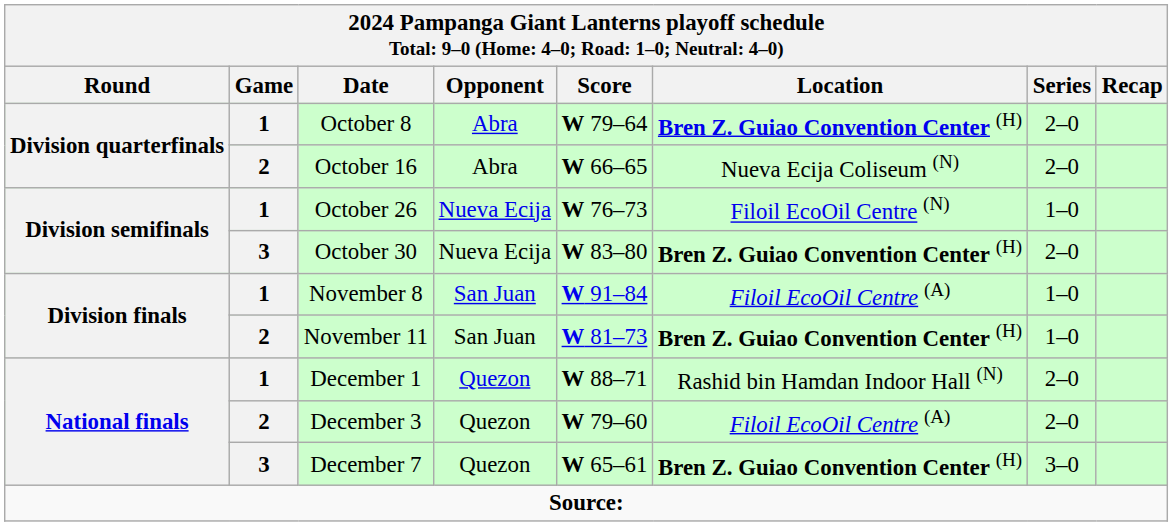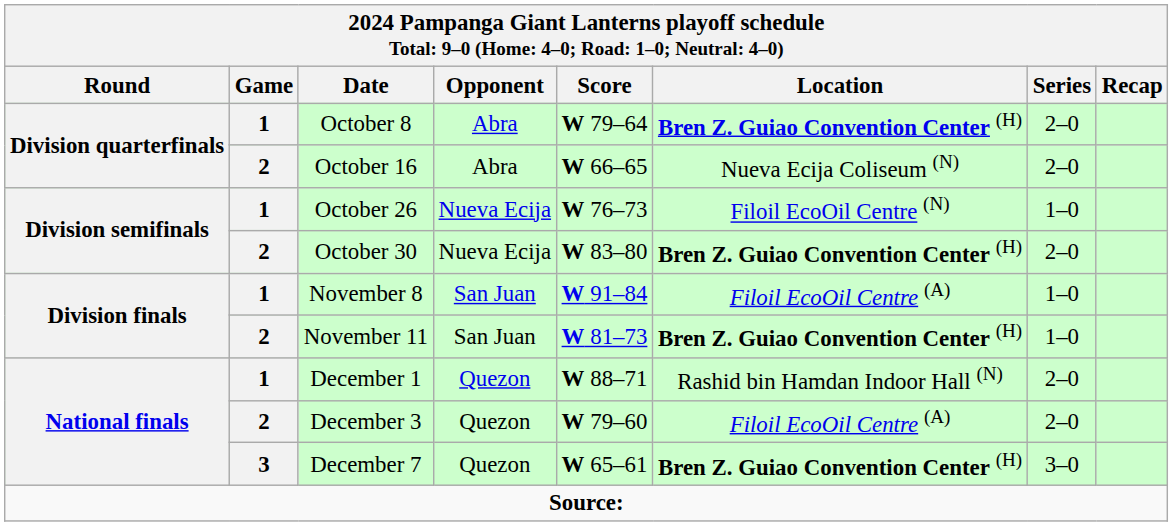(264, 251) 3 -> (264, 251) 2
